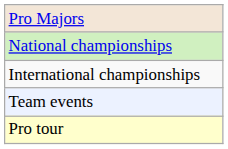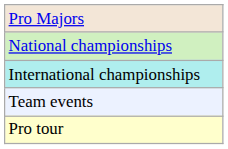(104, 73) no background -> (104, 73) paleturquoise background
